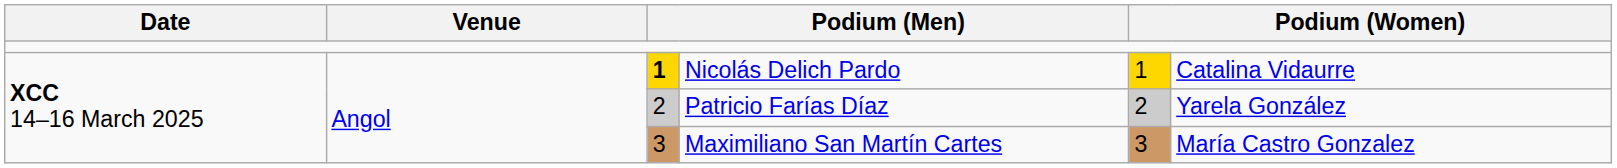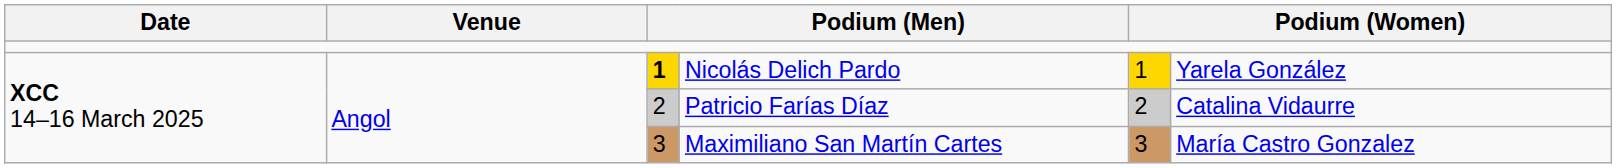(1266, 70) Catalina Vidaurre -> (1261, 70) Yarela González
(1261, 107) Yarela González -> (1266, 107) Catalina Vidaurre
